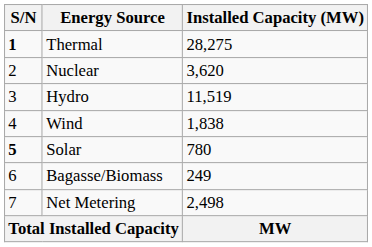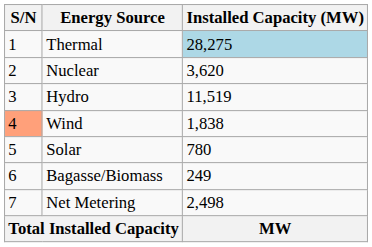(13, 44) bold -> (13, 44) normal
(209, 44) no background -> (209, 44) lightblue background
(13, 123) no background -> (13, 123) lightsalmon background
(13, 149) bold -> (13, 149) normal
